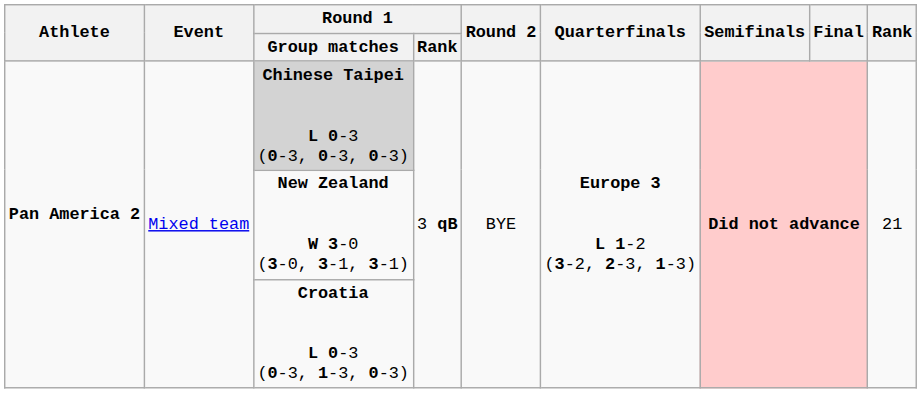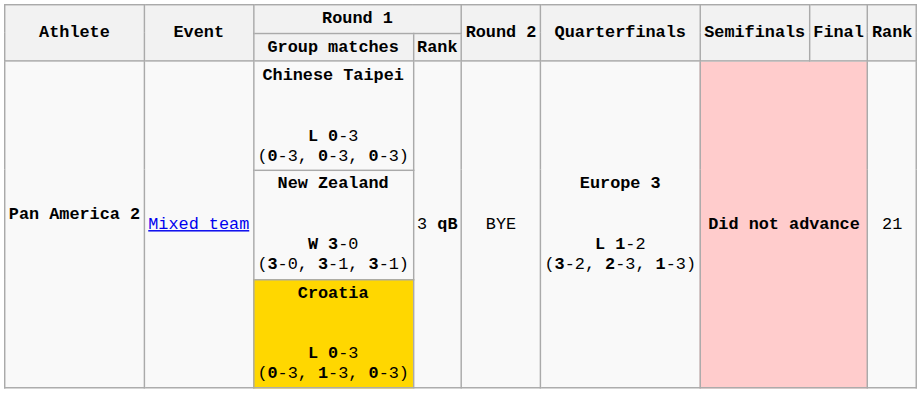(333, 115) lightgrey background -> (333, 115) no background
(333, 333) no background -> (333, 333) gold background
